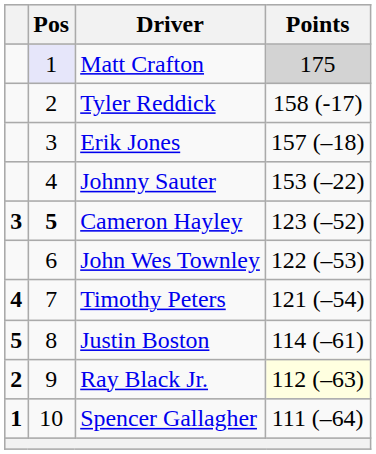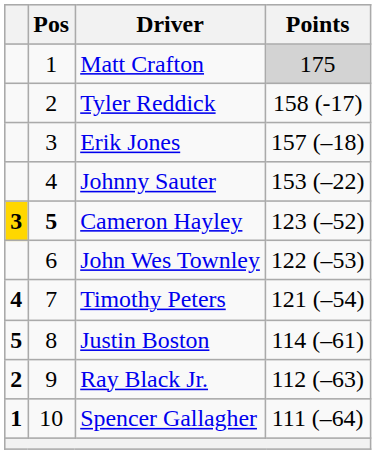(51, 63) lavender background -> (51, 63) no background
(16, 221) no background -> (16, 221) gold background
(318, 378) lightyellow background -> (318, 378) no background
